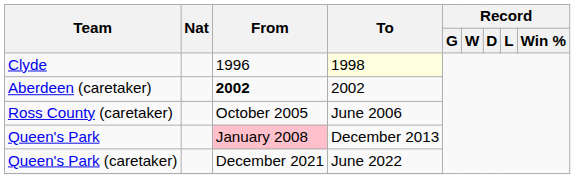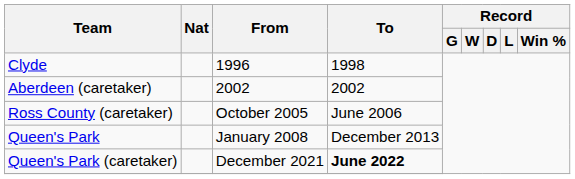(348, 64) lightyellow background -> (348, 64) no background
(233, 88) bold -> (233, 88) normal
(262, 137) pink background -> (262, 137) no background
(366, 161) normal -> (368, 161) bold
